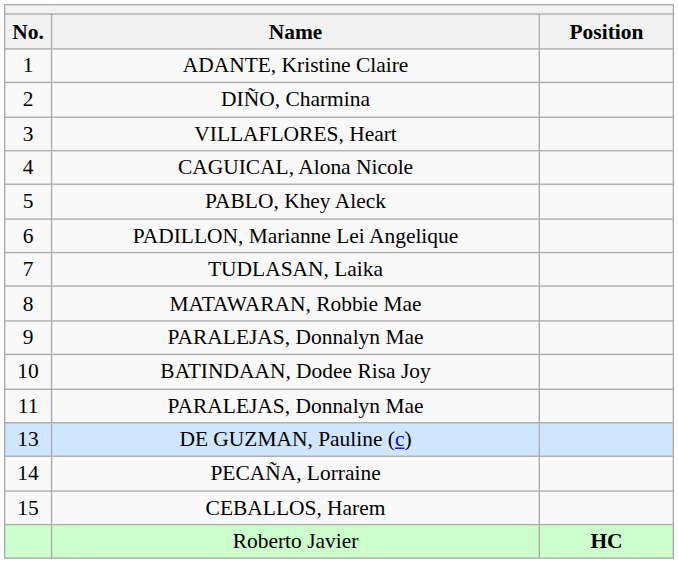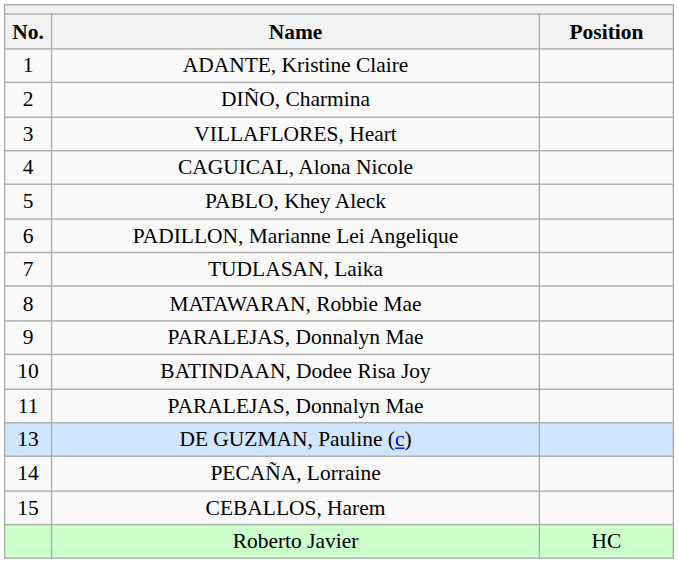(606, 541) bold -> (606, 541) normal
